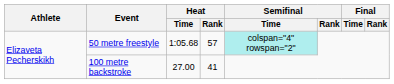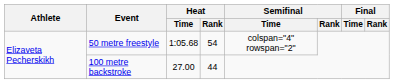(212, 43) 57 -> (212, 43) 54
(271, 43) paleturquoise background -> (271, 43) no background
(212, 67) 41 -> (212, 67) 44
